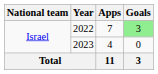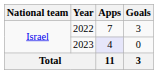(138, 28) lightgreen background -> (138, 28) no background
(110, 45) no background -> (110, 45) lavender background
